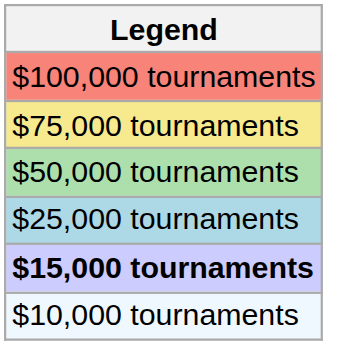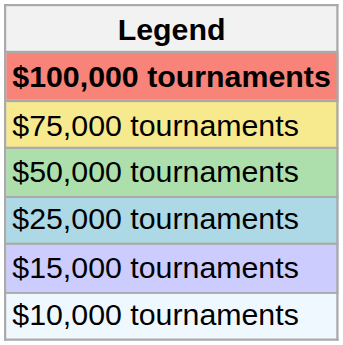(164, 76) normal -> (172, 76) bold
(163, 268) bold -> (156, 268) normal
